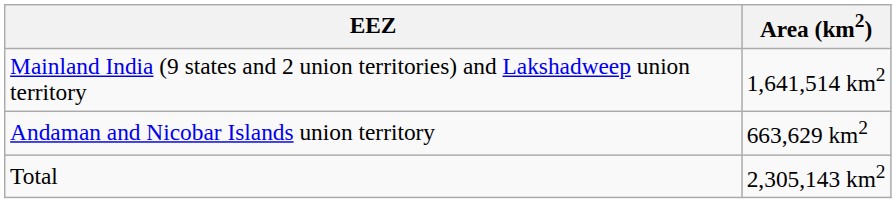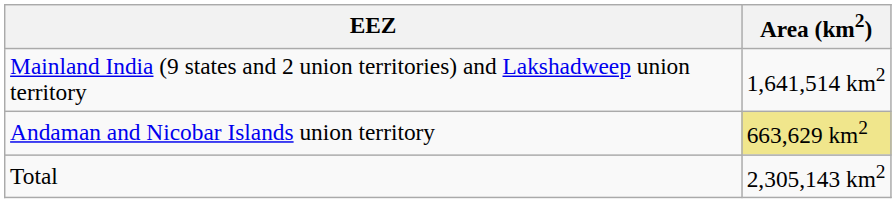(807, 132) no background -> (807, 132) khaki background
